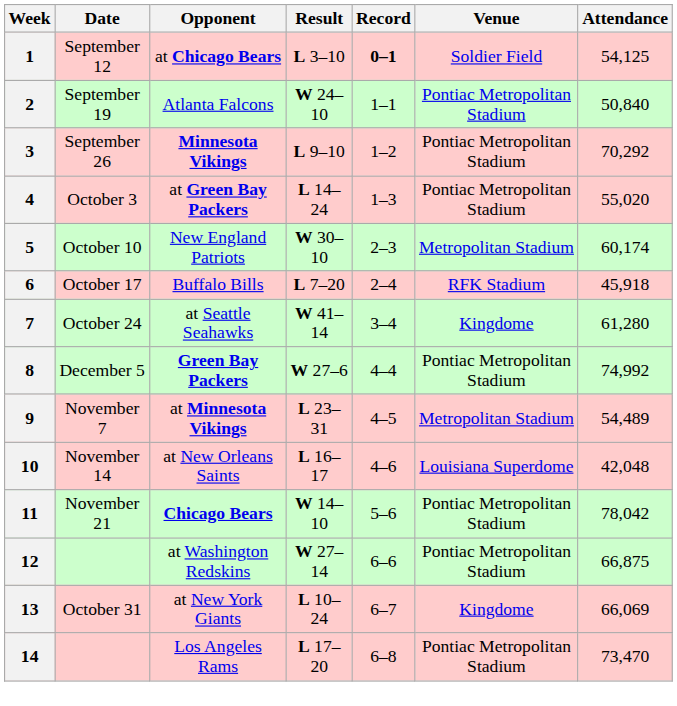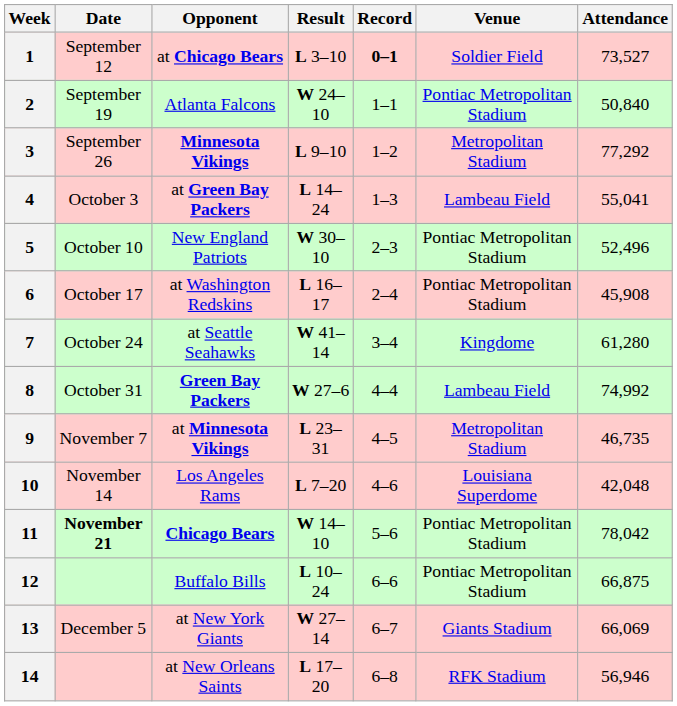(625, 56) 54,125 -> (625, 56) 73,527
(496, 151) Pontiac Metropolitan Stadium -> (497, 151) Metropolitan Stadium
(625, 151) 70,292 -> (625, 151) 77,292
(496, 199) Pontiac Metropolitan Stadium -> (497, 199) Lambeau Field
(625, 199) 55,020 -> (625, 199) 55,041
(496, 247) Metropolitan Stadium -> (497, 247) Pontiac Metropolitan Stadium
(625, 247) 60,174 -> (625, 247) 52,496
(218, 284) Buffalo Bills -> (220, 294) at Washington Redskins
(319, 284) L 7–20 -> (321, 294) L 16–17
(496, 284) RFK Stadium -> (497, 294) Pontiac Metropolitan Stadium
(625, 284) 45,918 -> (625, 294) 45,908
(102, 370) December 5 -> (103, 390) October 31
(496, 370) Pontiac Metropolitan Stadium -> (497, 390) Lambeau Field
(625, 418) 54,489 -> (625, 437) 46,735
(218, 465) at New Orleans Saints -> (220, 485) Los Angeles Rams
(319, 465) L 16–17 -> (321, 485) L 7–20
(102, 513) normal -> (103, 533) bold
(218, 561) at Washington Redskins -> (220, 581) Buffalo Bills
(319, 561) W 27–14 -> (321, 581) L 10–24
(102, 609) October 31 -> (103, 628) December 5
(319, 609) L 10–24 -> (321, 628) W 27–14
(496, 609) Kingdome -> (497, 628) Giants Stadium
(218, 656) Los Angeles Rams -> (220, 676) at New Orleans Saints
(496, 656) Pontiac Metropolitan Stadium -> (497, 676) RFK Stadium
(625, 656) 73,470 -> (625, 676) 56,946
